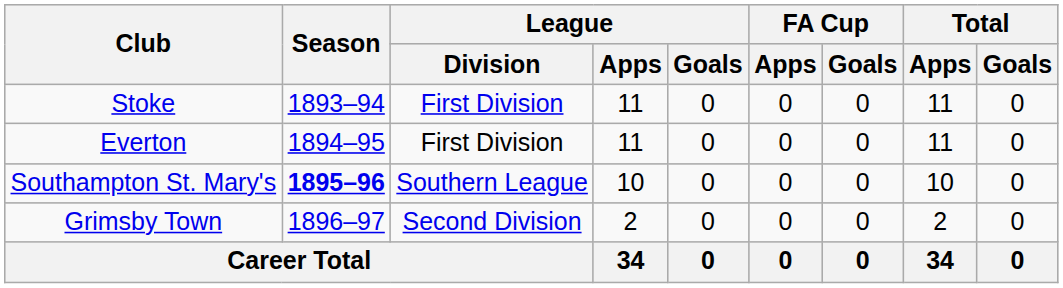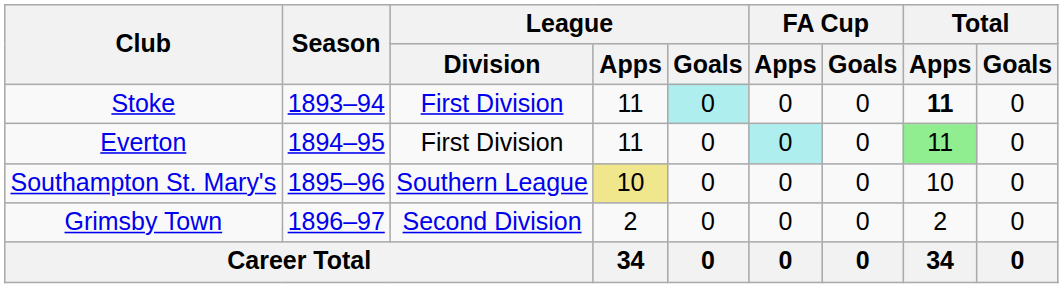(708, 103) no background -> (708, 103) paleturquoise background
(940, 103) normal -> (940, 103) bold
(785, 143) no background -> (785, 143) paleturquoise background
(940, 143) no background -> (940, 143) lightgreen background
(336, 182) bold -> (336, 182) normal
(631, 182) no background -> (631, 182) khaki background
